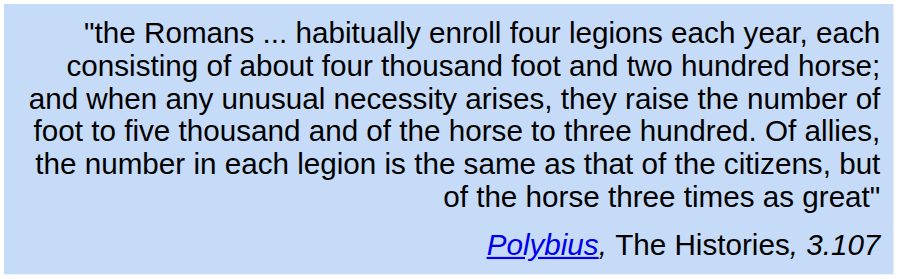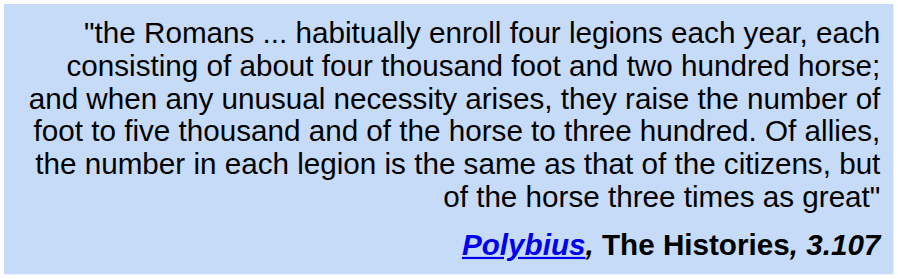(683, 245) normal -> (671, 245) bold
